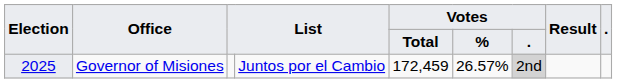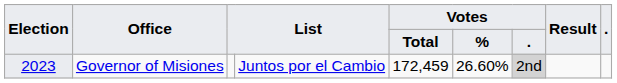(38, 66) 2025 -> (38, 66) 2023
(482, 66) 26.57% -> (482, 66) 26.60%
